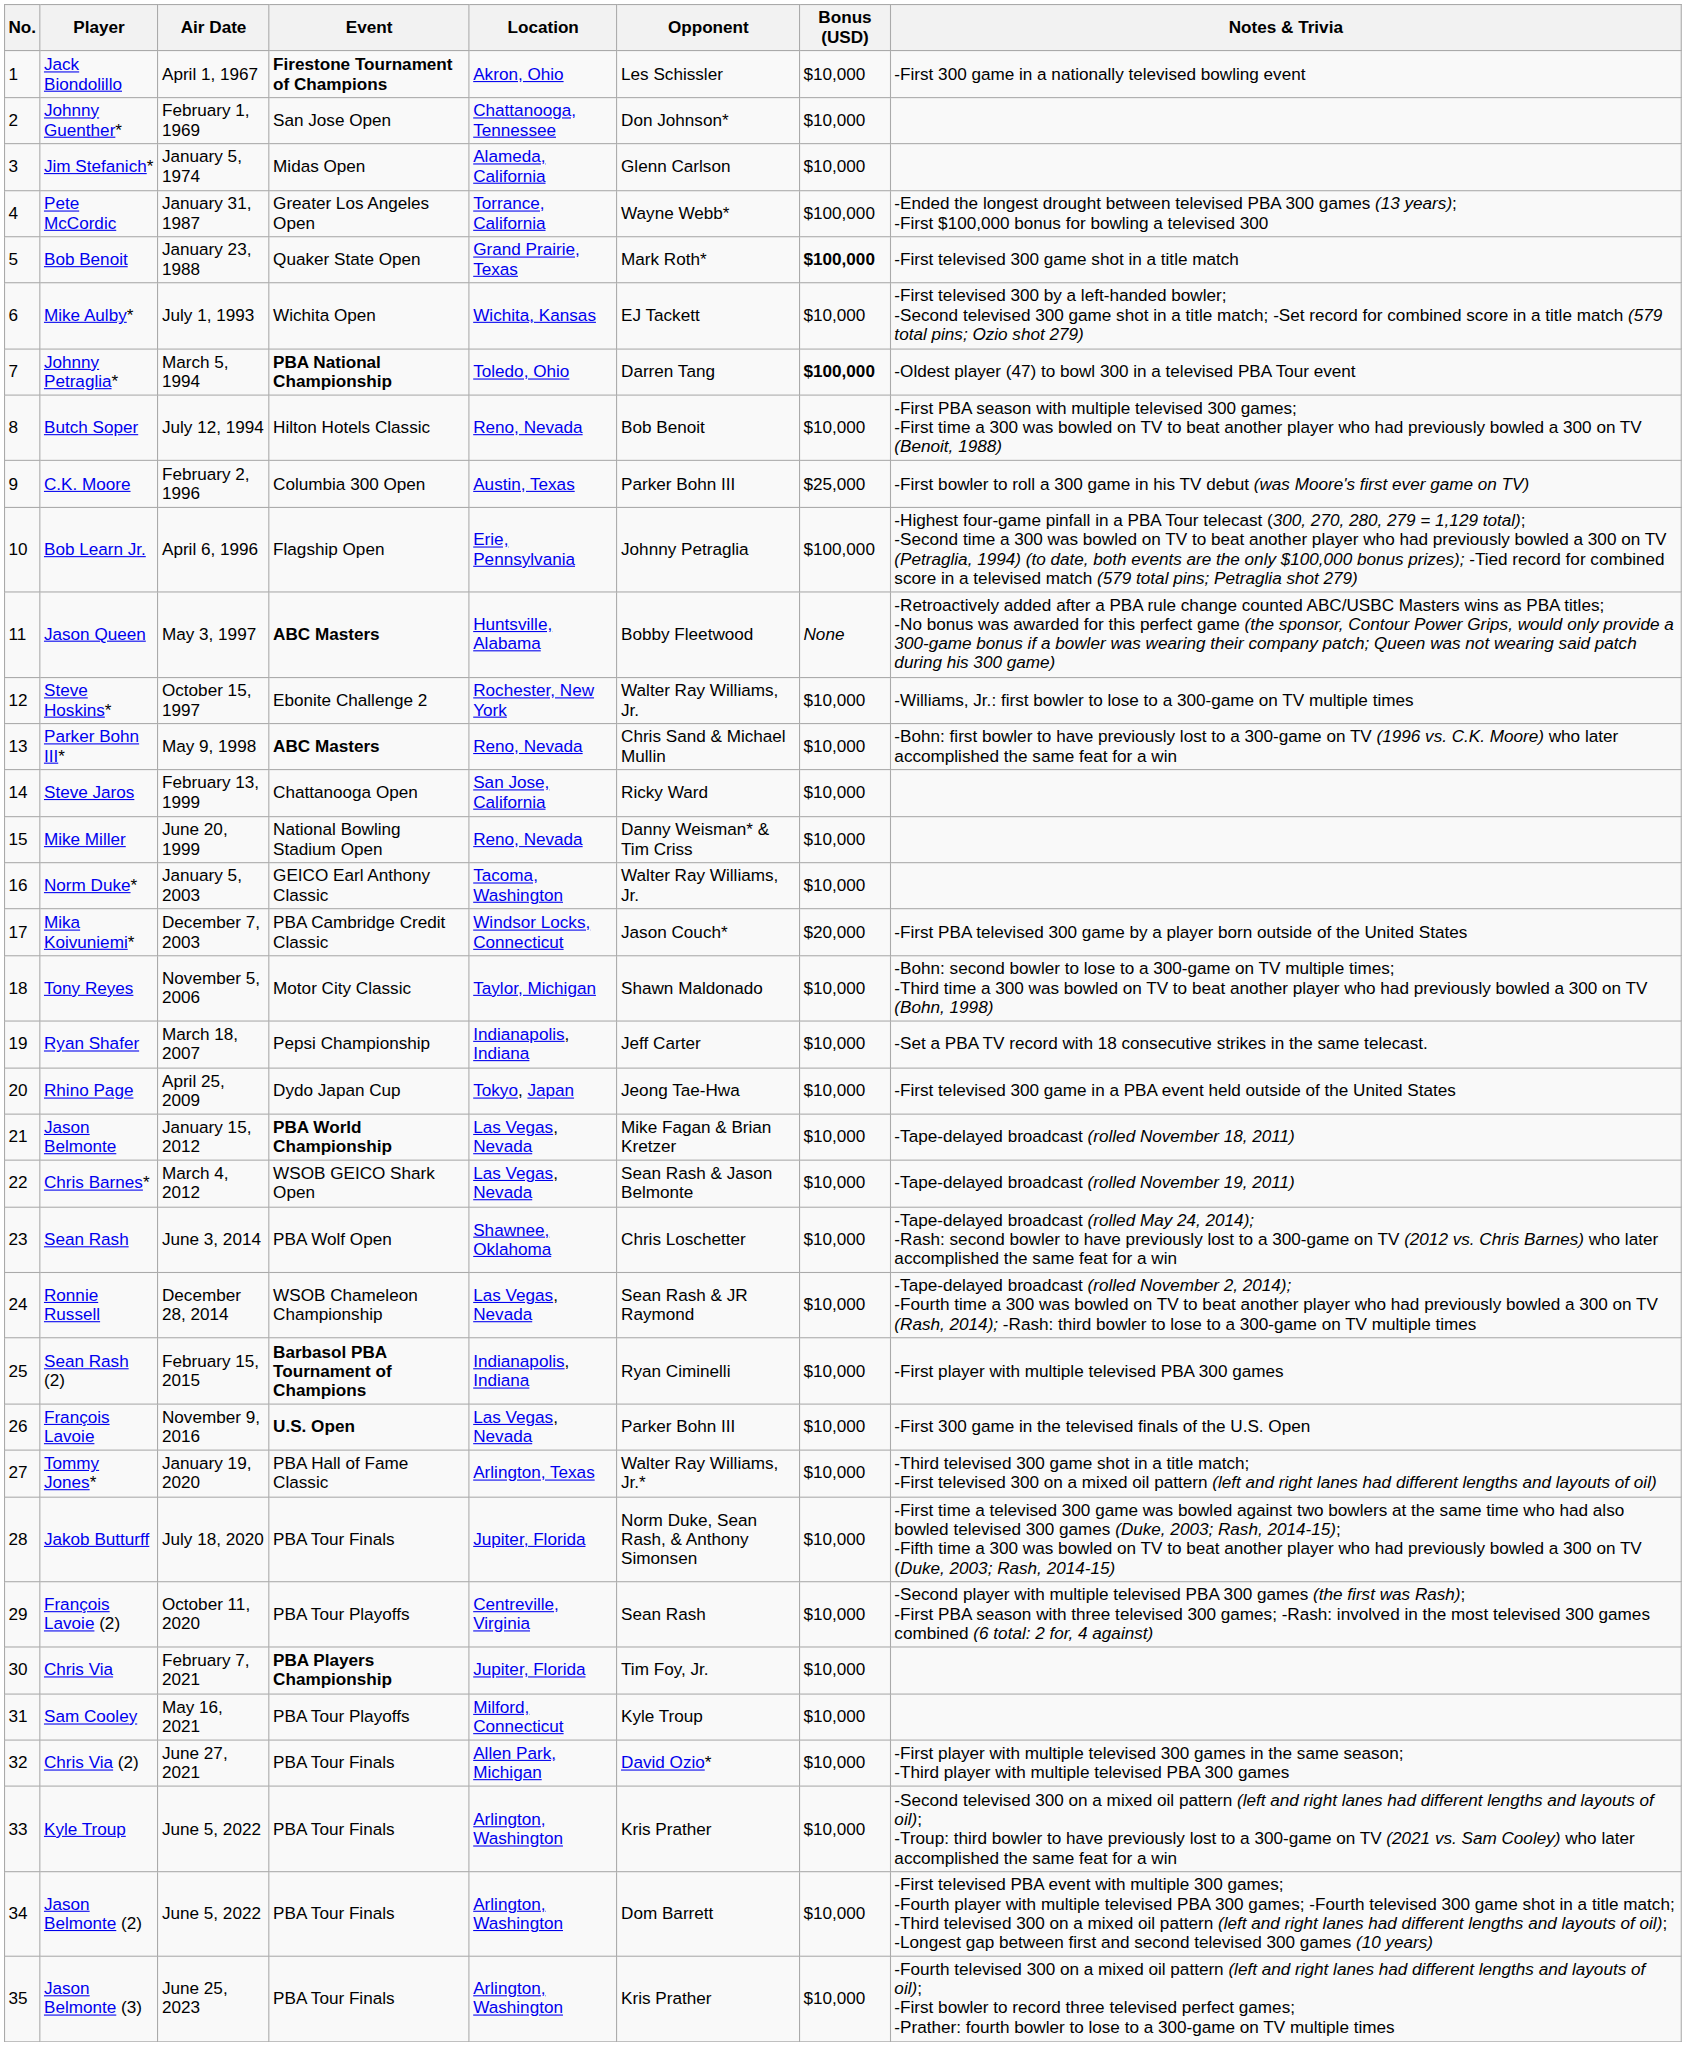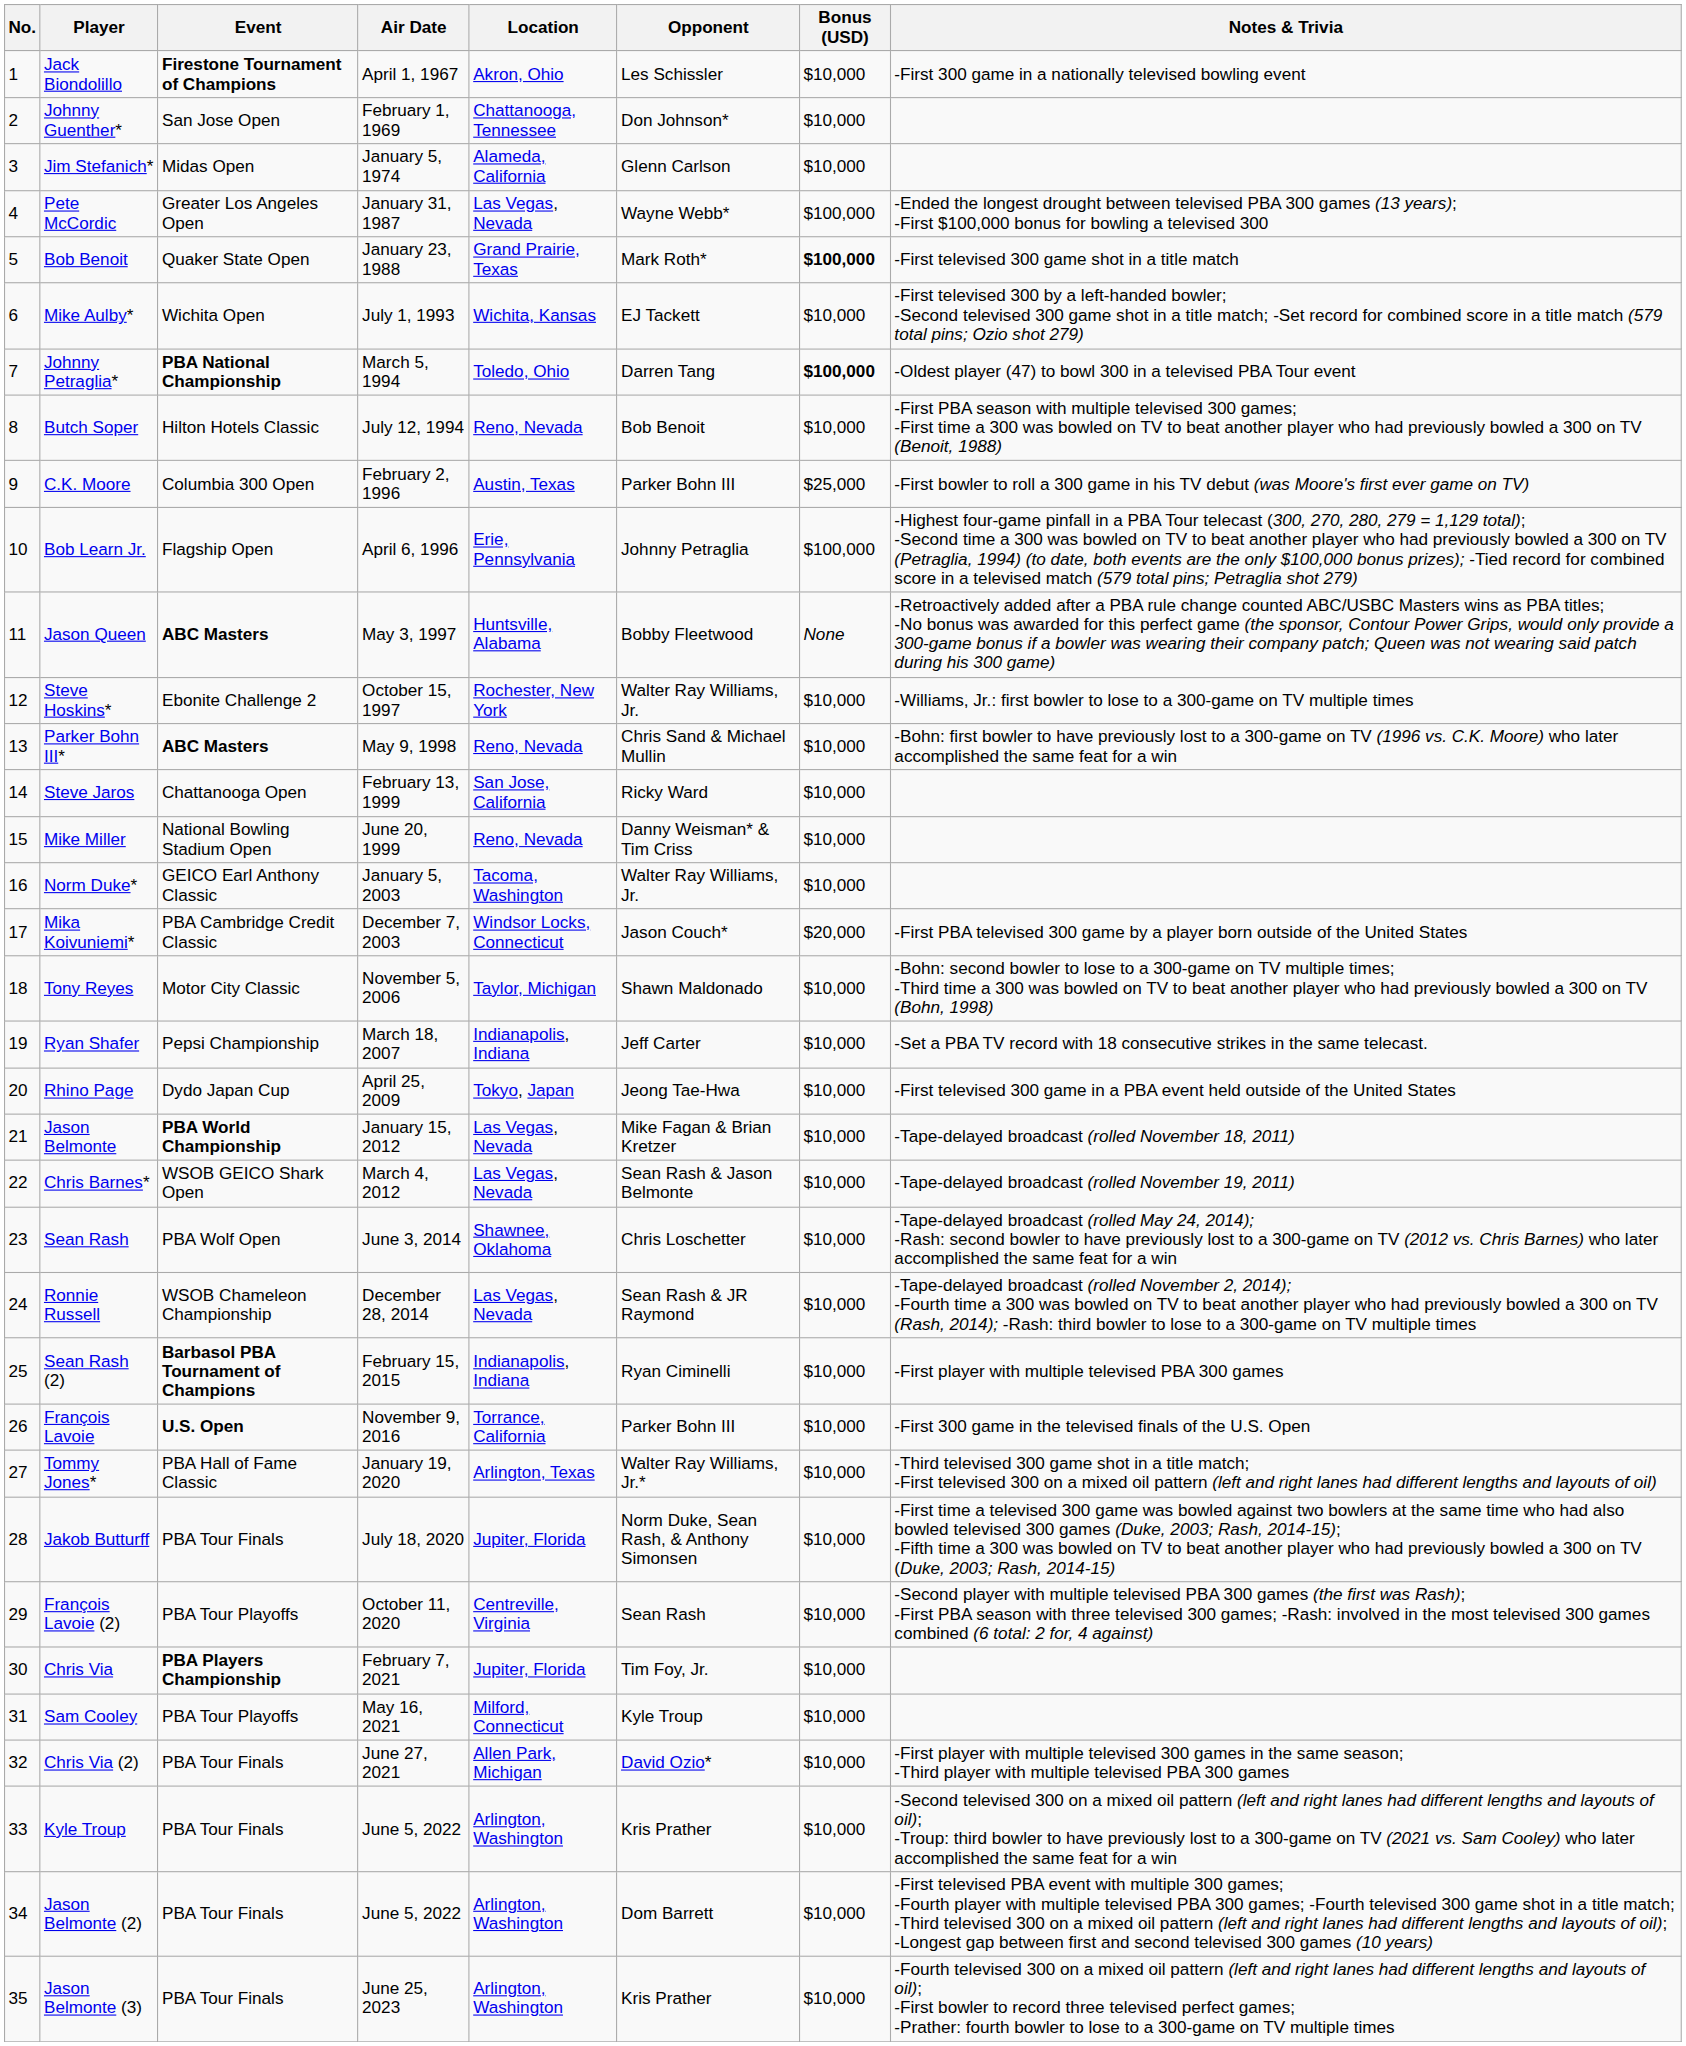columns swapped: (369, 27) <-> (214, 27)
(509, 213) Torrance, California -> (516, 213) Las Vegas, Nevada
(516, 1426) Las Vegas, Nevada -> (509, 1426) Torrance, California
